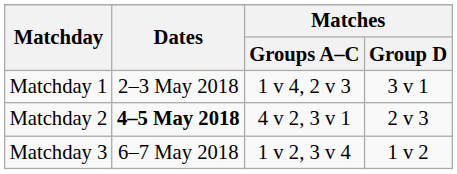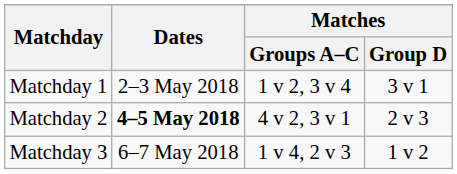(304, 86) 1 v 4, 2 v 3 -> (304, 86) 1 v 2, 3 v 4
(304, 151) 1 v 2, 3 v 4 -> (304, 151) 1 v 4, 2 v 3
